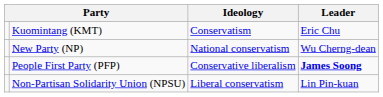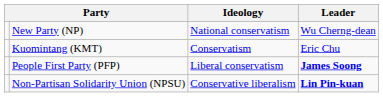rows swapped: (57, 30) <-> (48, 48)
(243, 65) Conservative liberalism -> (237, 65) Liberal conservatism
(237, 83) Liberal conservatism -> (243, 83) Conservative liberalism
(330, 83) normal -> (332, 83) bold
